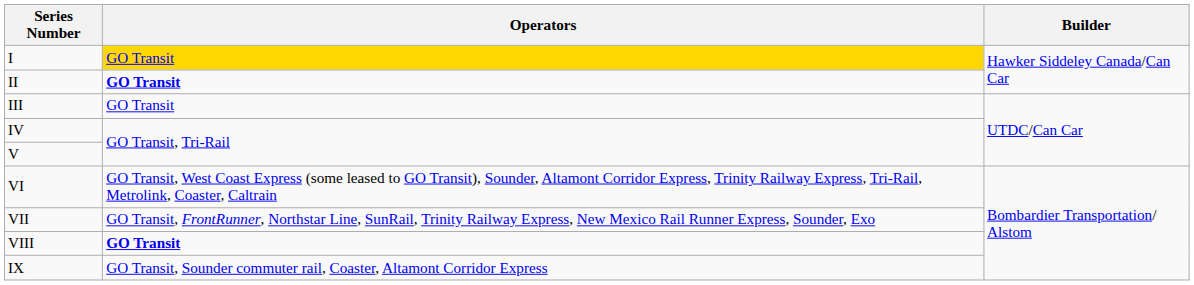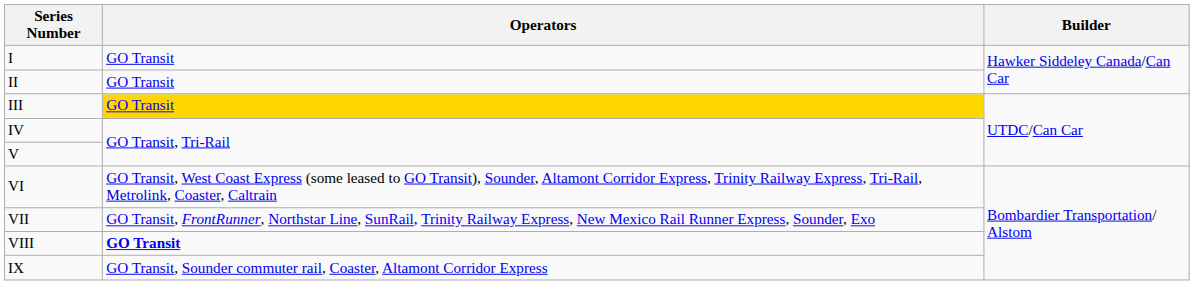(140, 57) gold background -> (140, 57) no background
(143, 81) bold -> (140, 81) normal
(140, 105) no background -> (140, 105) gold background
